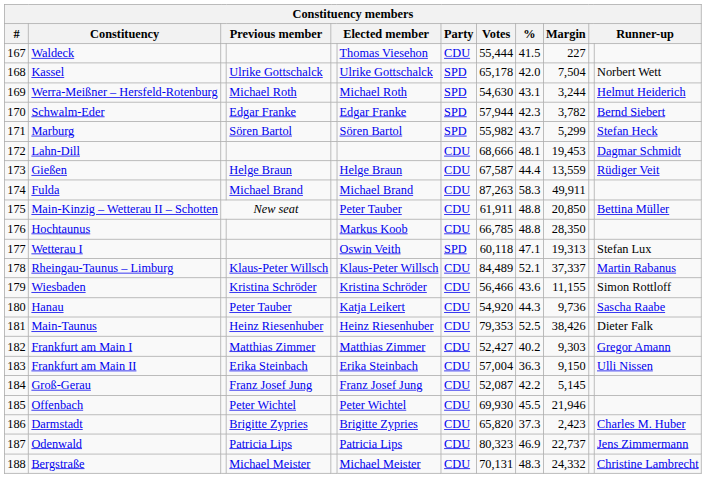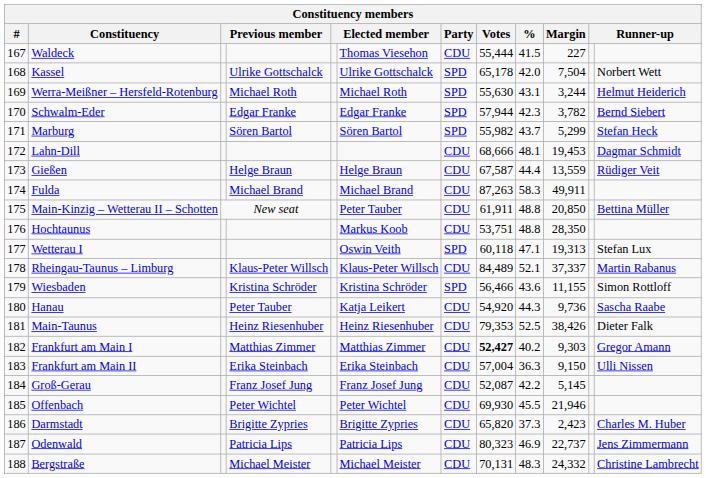(496, 92) 54,630 -> (496, 92) 55,630
(496, 229) 66,785 -> (496, 229) 53,751
(457, 287) CDU -> (455, 287) SPD
(496, 346) normal -> (496, 346) bold
